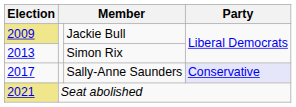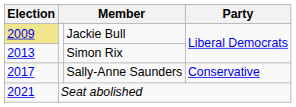(224, 72) lavender background -> (224, 72) no background
(21, 92) khaki background -> (21, 92) no background
